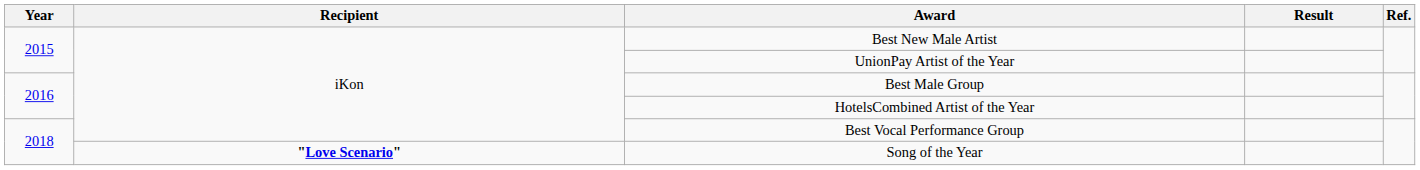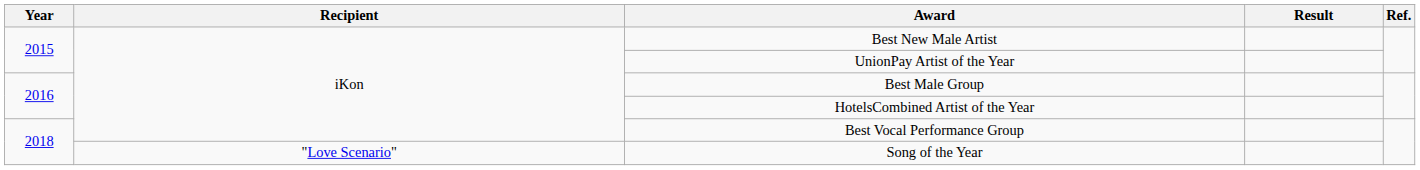(349, 152) bold -> (349, 152) normal
